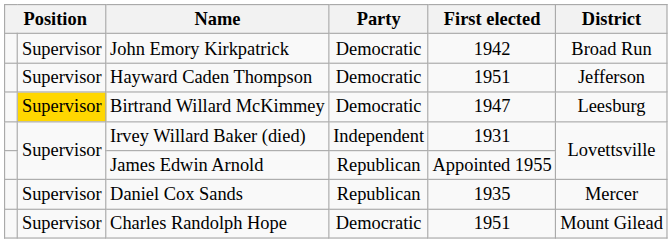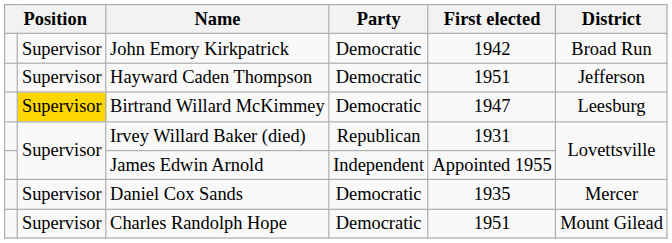(379, 135) Independent -> (379, 135) Republican
(379, 164) Republican -> (379, 164) Independent
(379, 194) Republican -> (379, 194) Democratic
